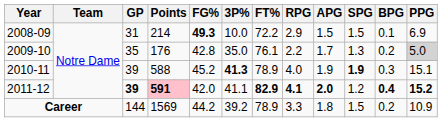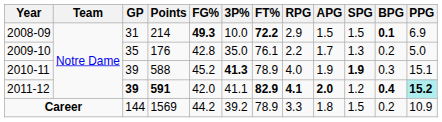(267, 32) normal -> (267, 32) bold
(386, 32) normal -> (386, 32) bold
(418, 51) lightgrey background -> (418, 51) no background
(160, 88) pink background -> (160, 88) no background
(421, 88) no background -> (421, 88) paleturquoise background
